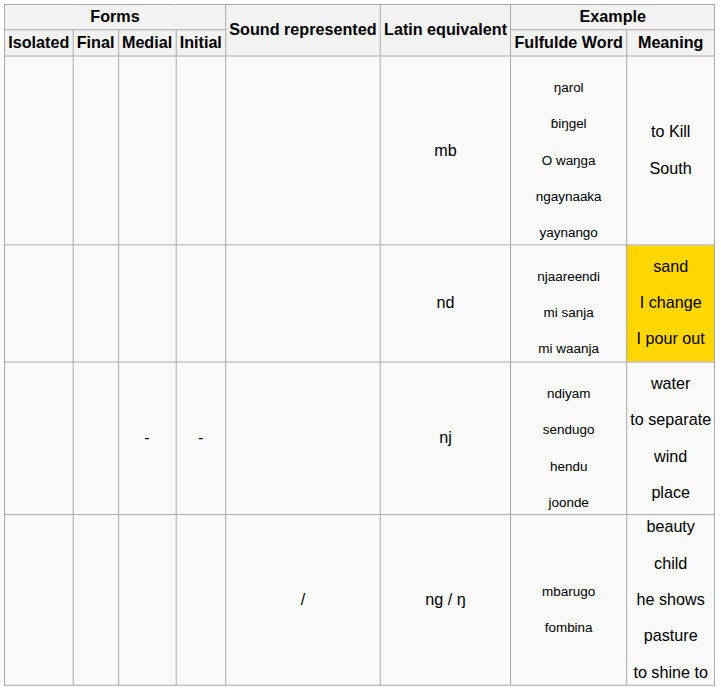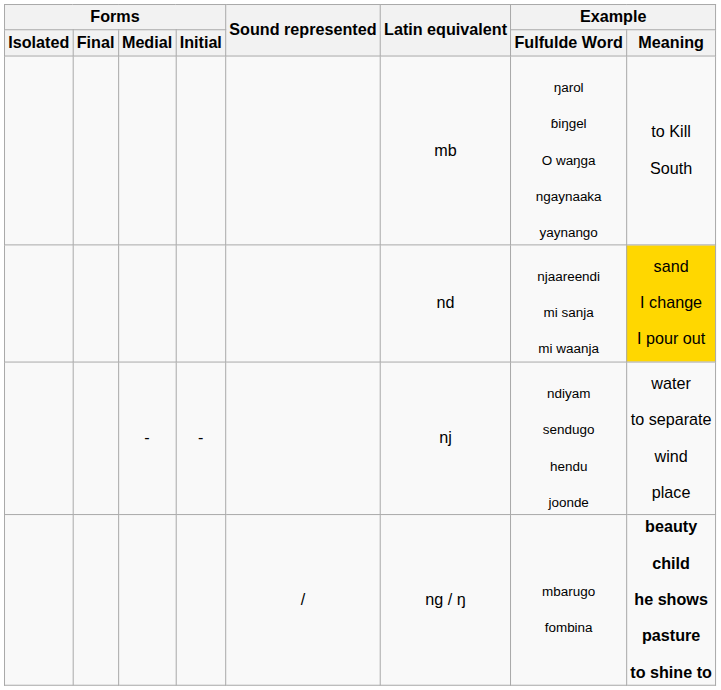(671, 599) normal -> (671, 599) bold
